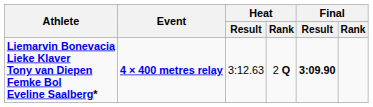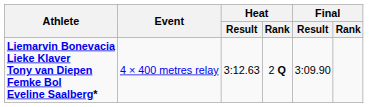(171, 70) bold -> (169, 70) normal
(317, 70) bold -> (313, 70) normal
